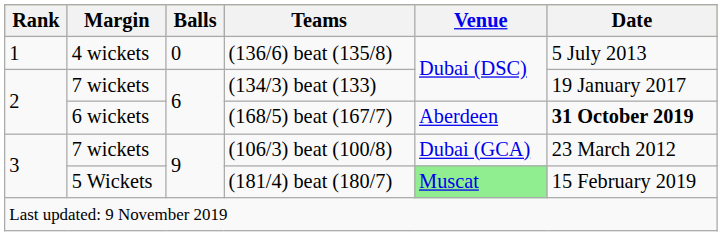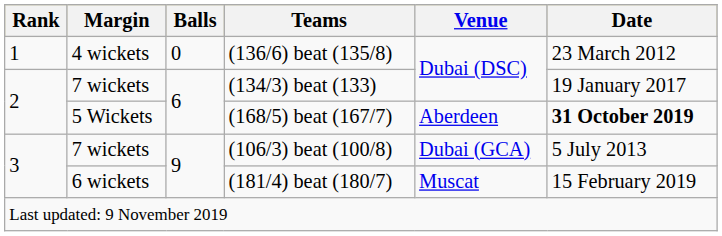(599, 52) 5 July 2013 -> (614, 52) 23 March 2012
(111, 117) 6 wickets -> (112, 117) 5 Wickets
(614, 149) 23 March 2012 -> (599, 149) 5 July 2013
(112, 181) 5 Wickets -> (111, 181) 6 wickets
(449, 181) lightgreen background -> (449, 181) no background
